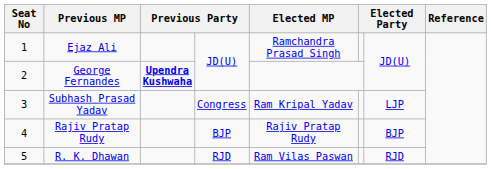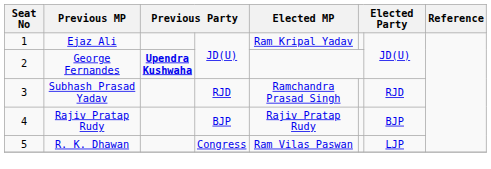(303, 47) Ramchandra Prasad Singh -> (303, 41) Ram Kripal Yadav
(222, 104) Congress -> (222, 93) RJD
(303, 104) Ram Kripal Yadav -> (303, 93) Ramchandra Prasad Singh
(395, 104) LJP -> (395, 93) RJD
(222, 156) RJD -> (222, 144) Congress
(395, 156) RJD -> (395, 144) LJP
